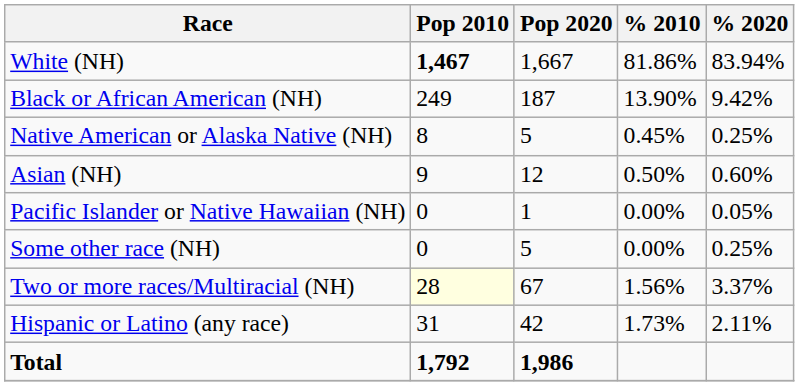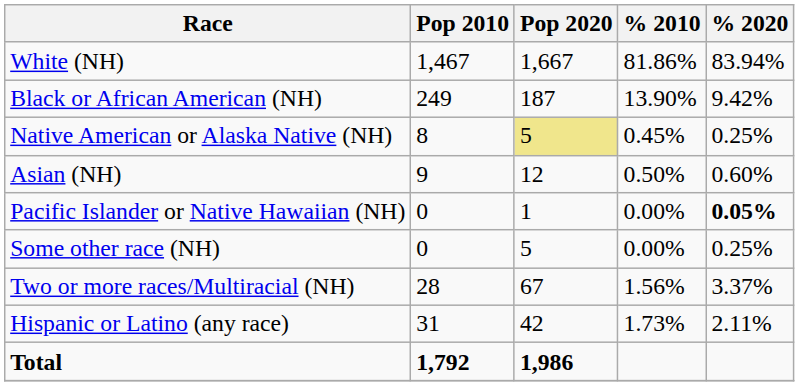(443, 60) bold -> (443, 60) normal
(526, 135) no background -> (526, 135) khaki background
(742, 211) normal -> (744, 211) bold
(428, 286) lightyellow background -> (428, 286) no background
